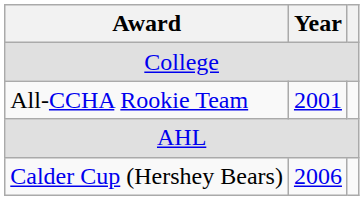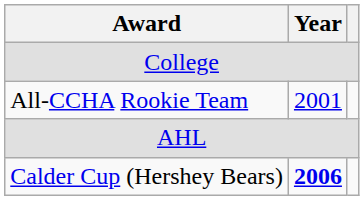(318, 175) normal -> (318, 175) bold
